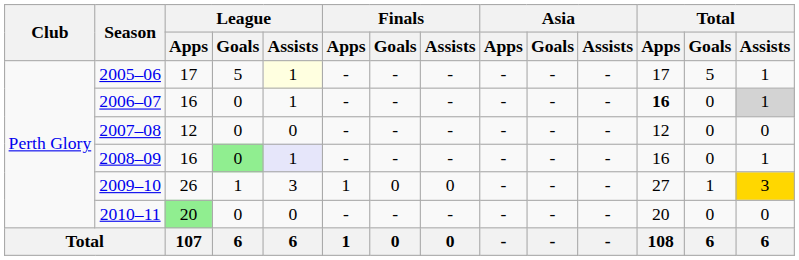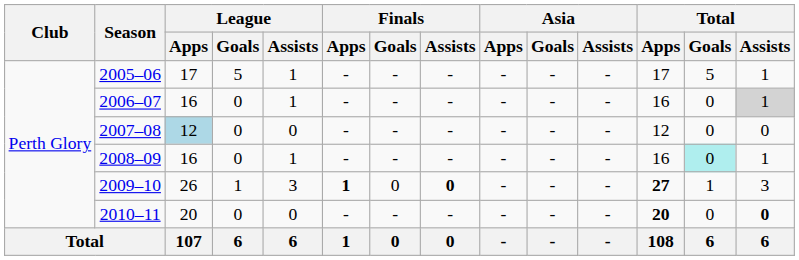(293, 74) lightyellow background -> (293, 74) no background
(661, 102) bold -> (661, 102) normal
(189, 130) no background -> (189, 130) lightblue background
(238, 158) lightgreen background -> (238, 158) no background
(293, 158) lavender background -> (293, 158) no background
(710, 158) no background -> (710, 158) paleturquoise background
(346, 185) normal -> (346, 185) bold
(450, 185) normal -> (450, 185) bold
(661, 185) normal -> (661, 185) bold
(765, 185) gold background -> (765, 185) no background
(189, 213) lightgreen background -> (189, 213) no background
(661, 213) normal -> (661, 213) bold
(765, 213) normal -> (765, 213) bold
